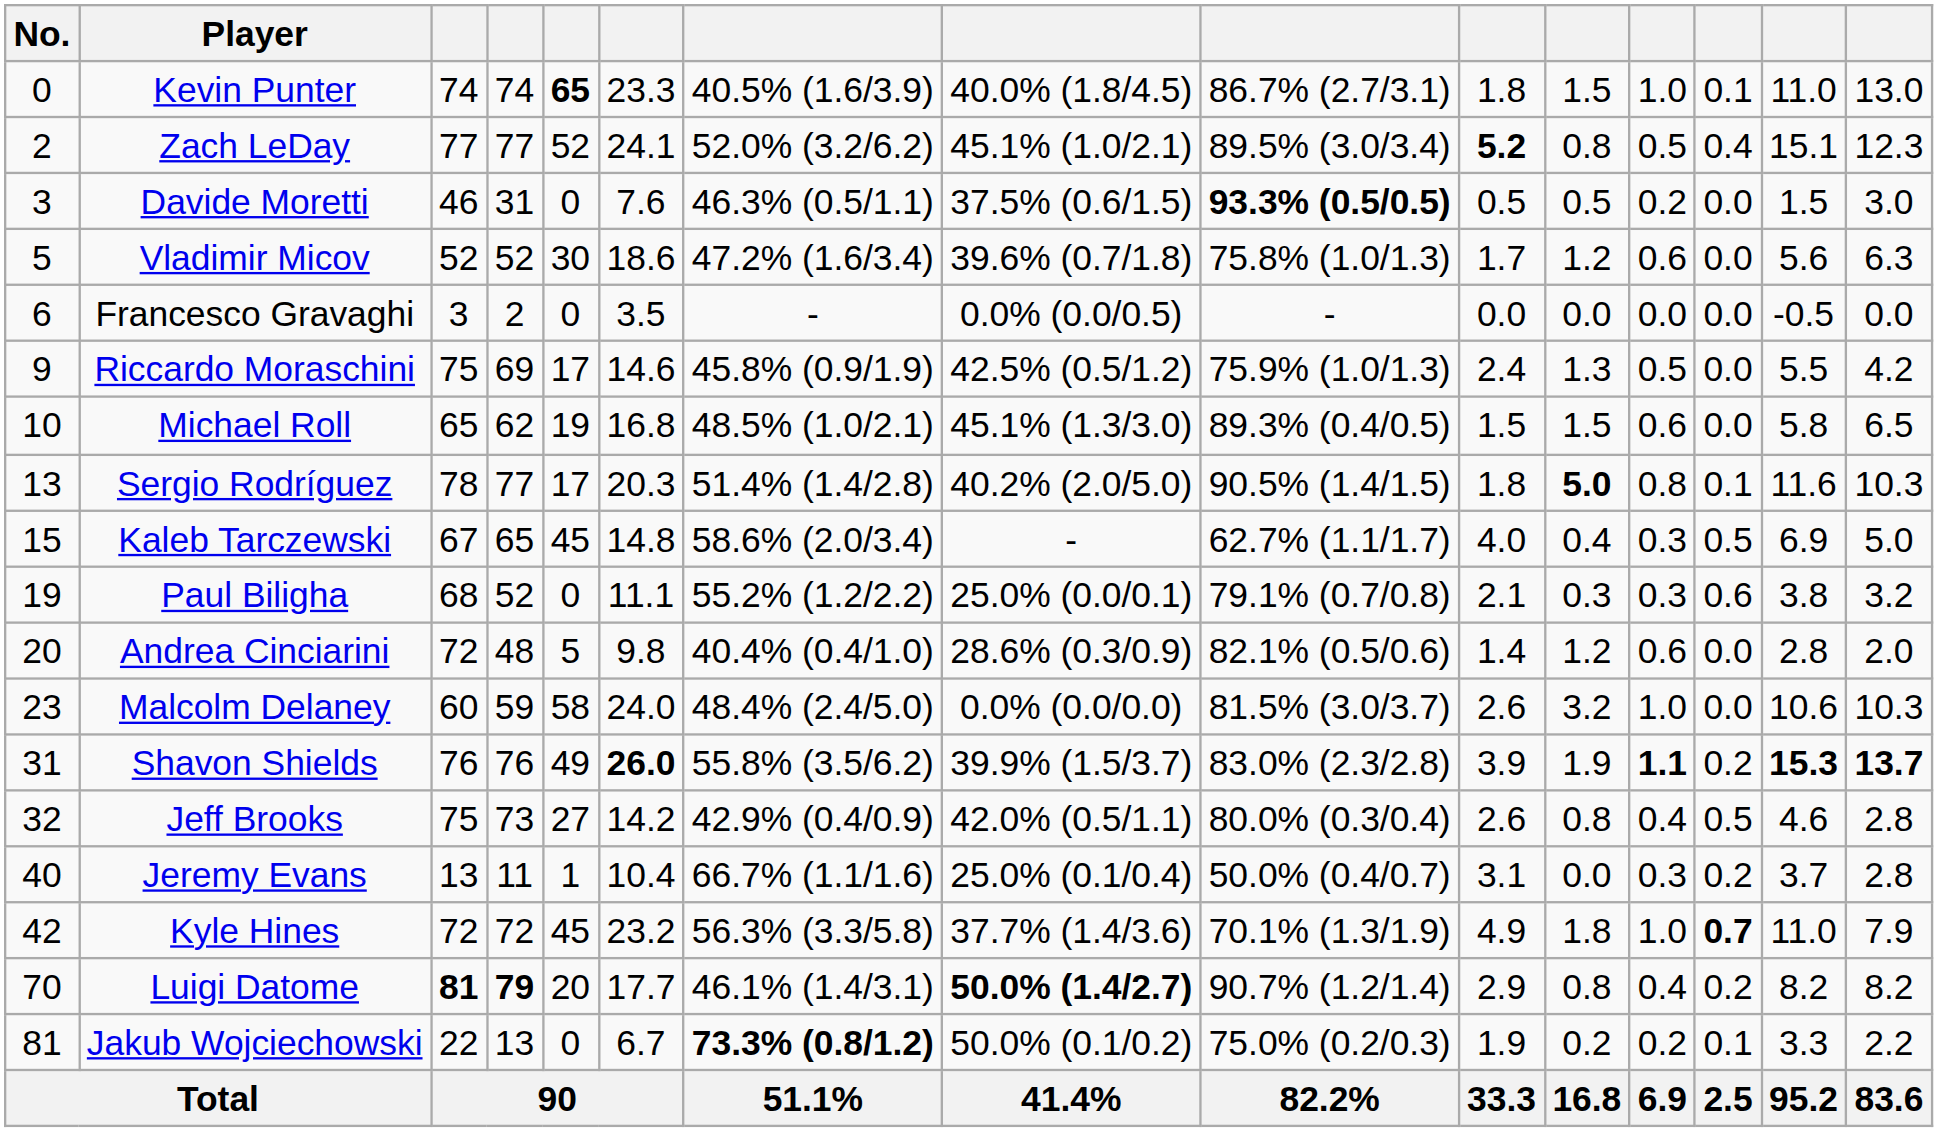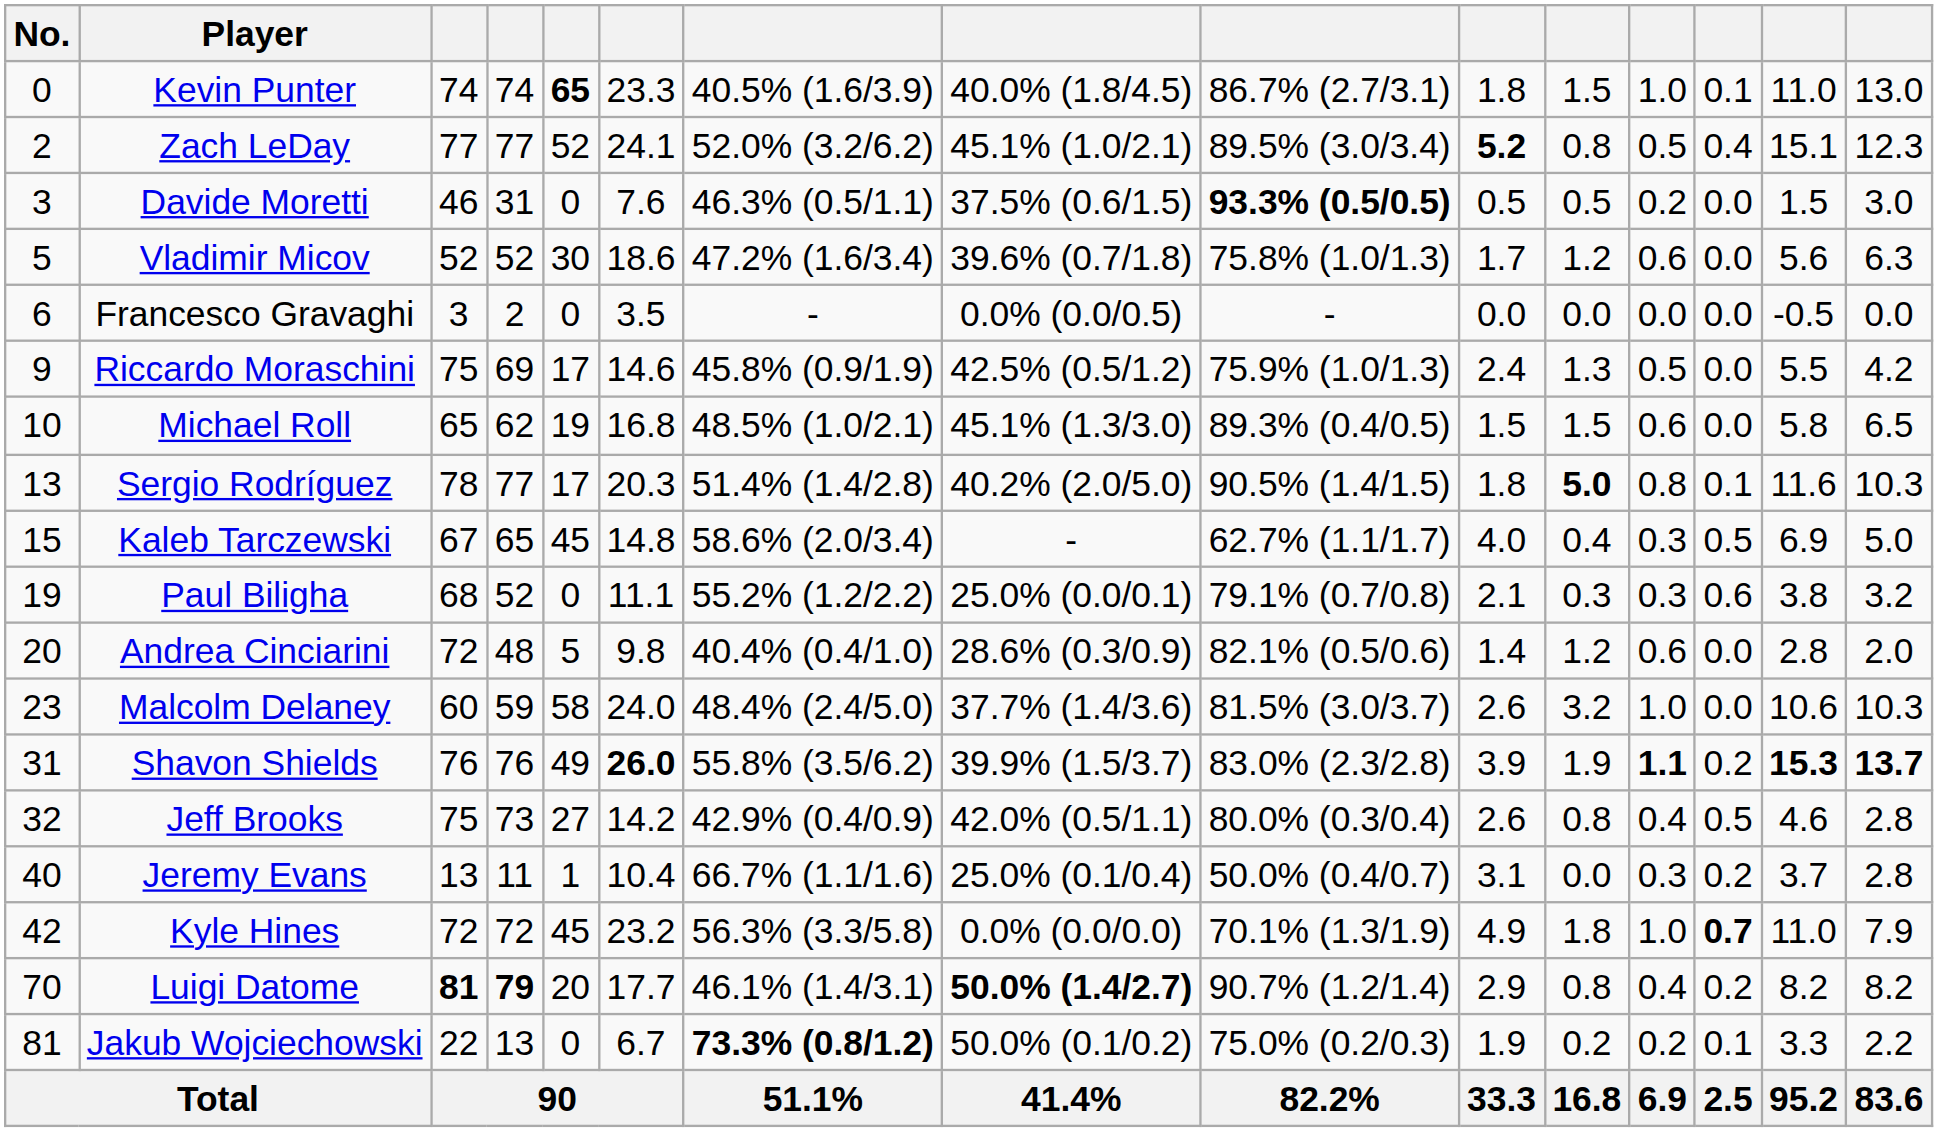(1071, 706) 0.0% (0.0/0.0) -> (1071, 706) 37.7% (1.4/3.6)
(1071, 930) 37.7% (1.4/3.6) -> (1071, 930) 0.0% (0.0/0.0)
